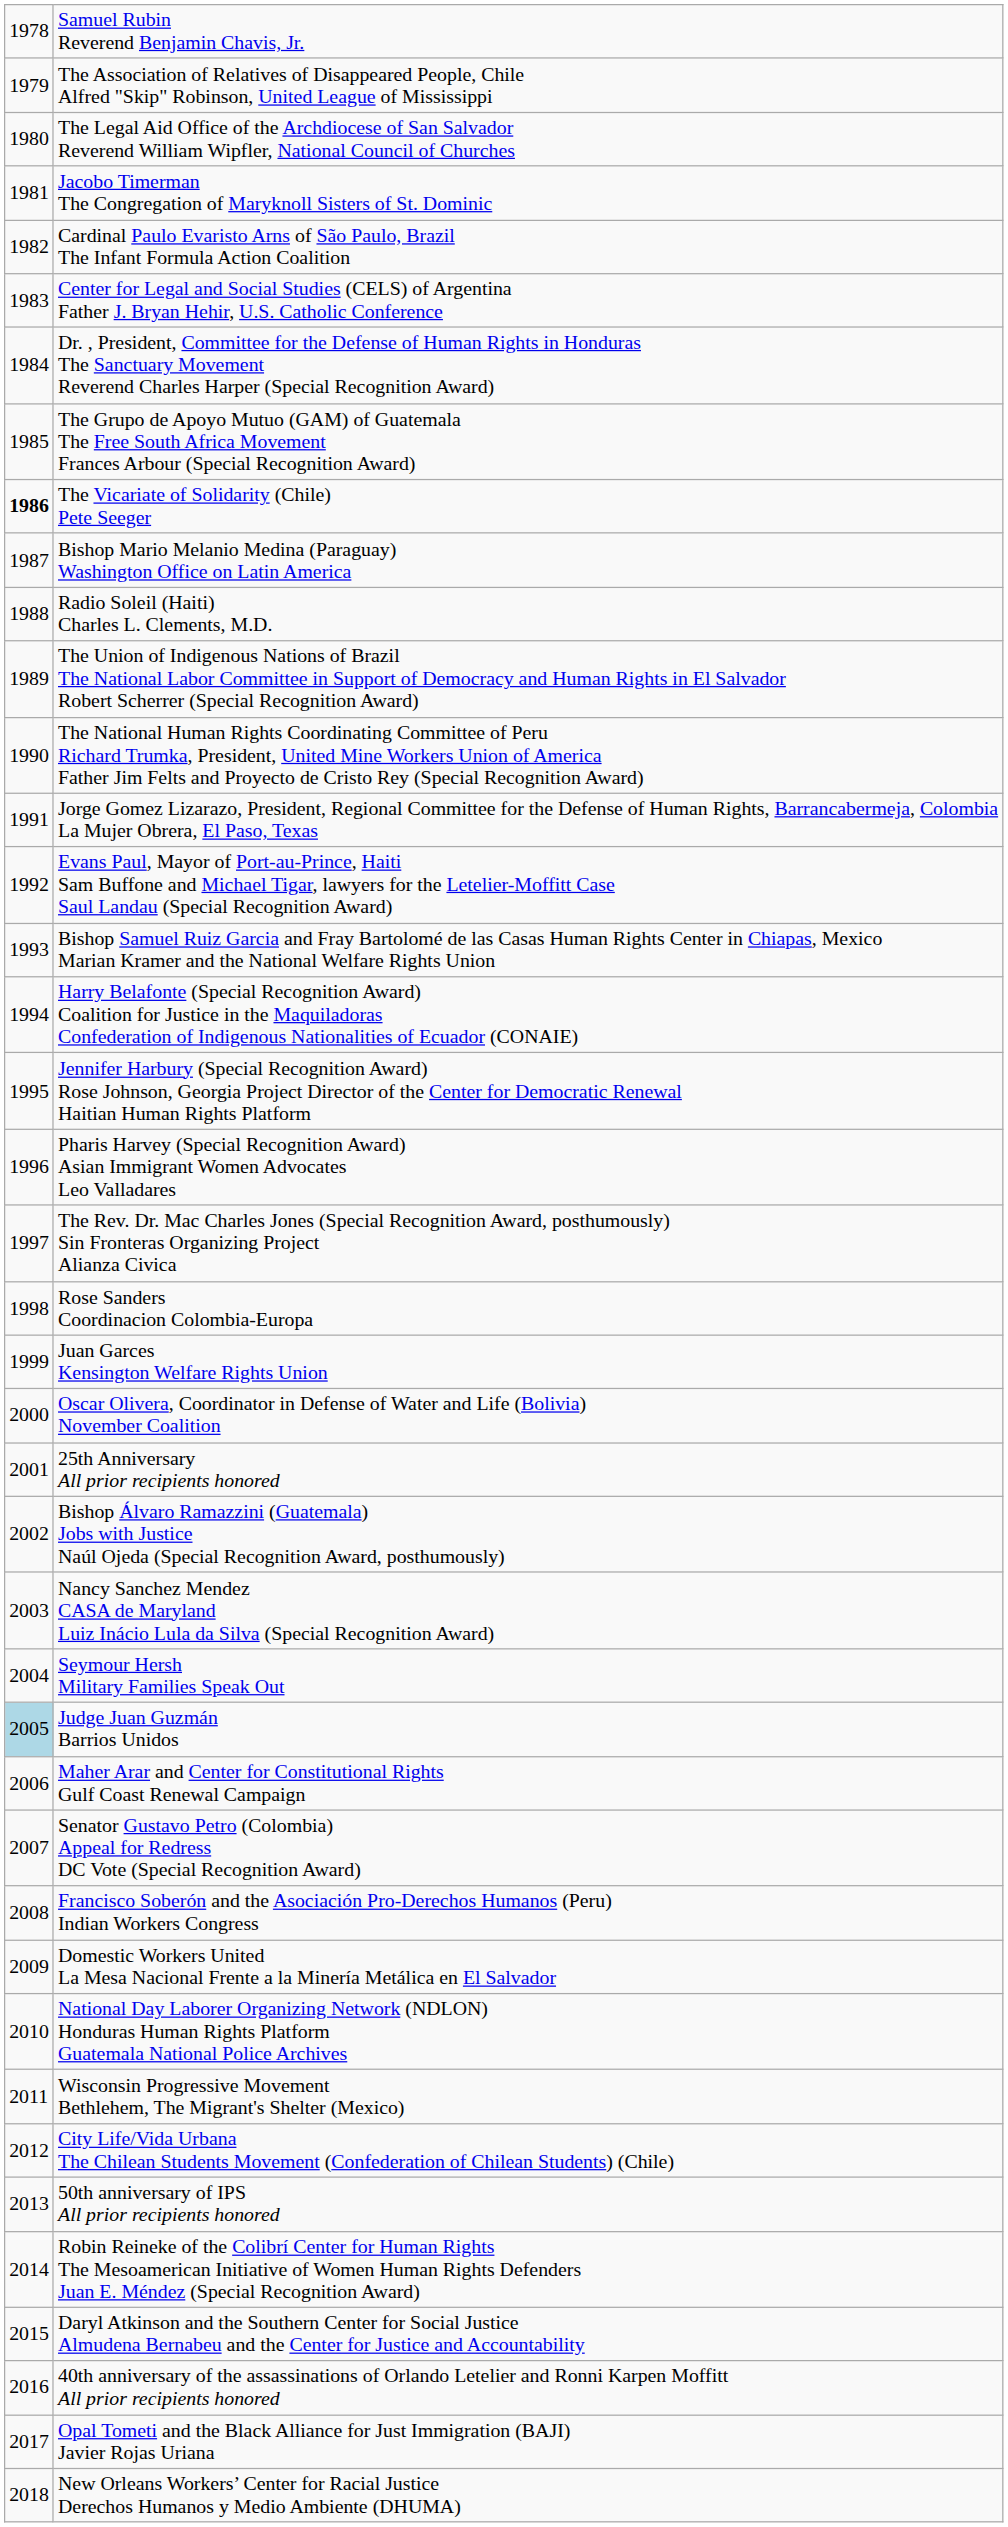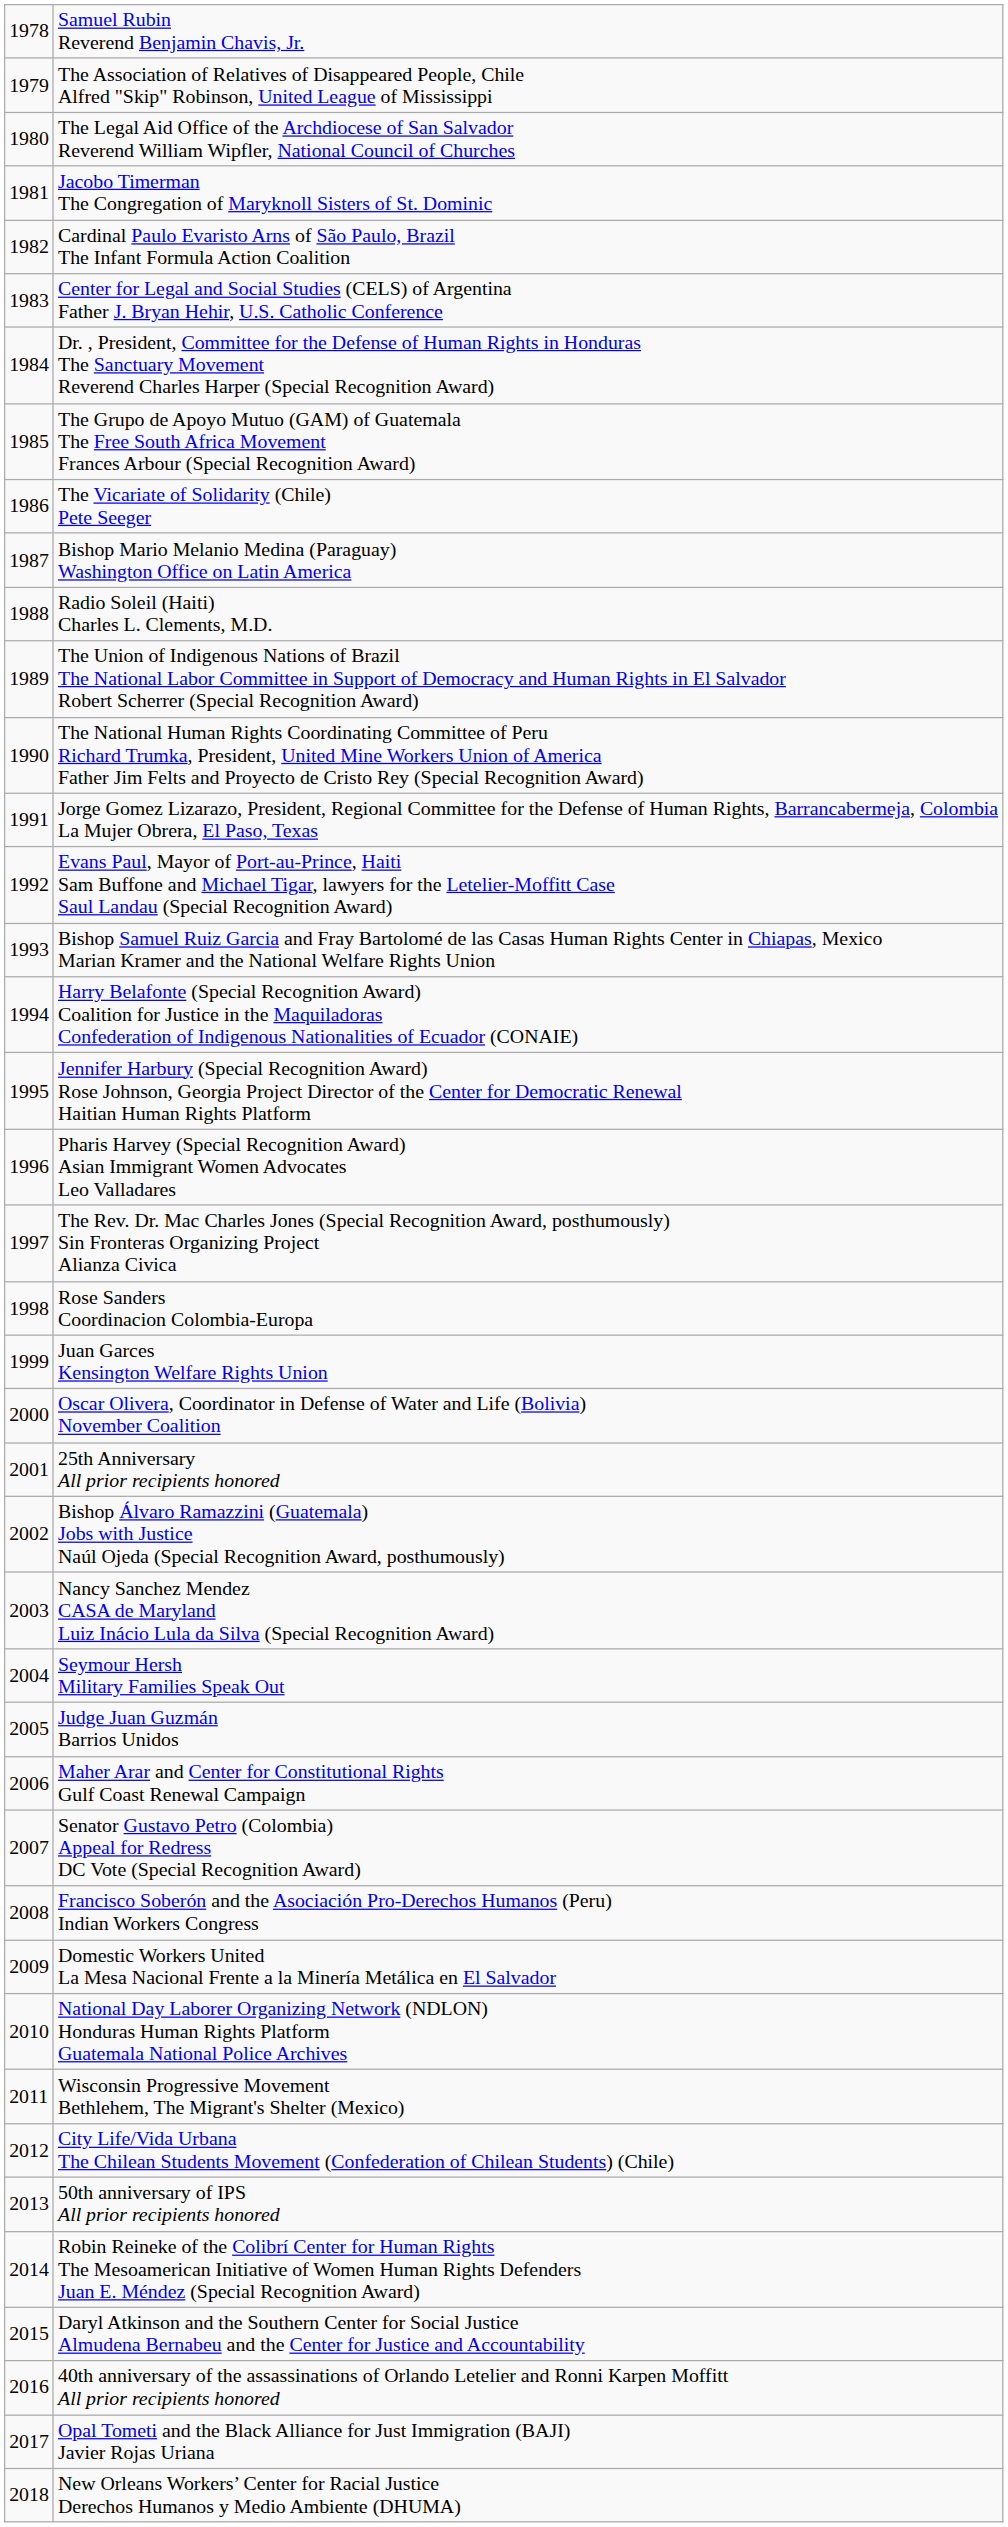(29, 506) bold -> (29, 506) normal
(29, 1729) lightblue background -> (29, 1729) no background
